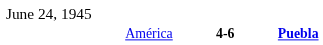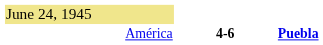(49, 14) no background -> (49, 14) khaki background
